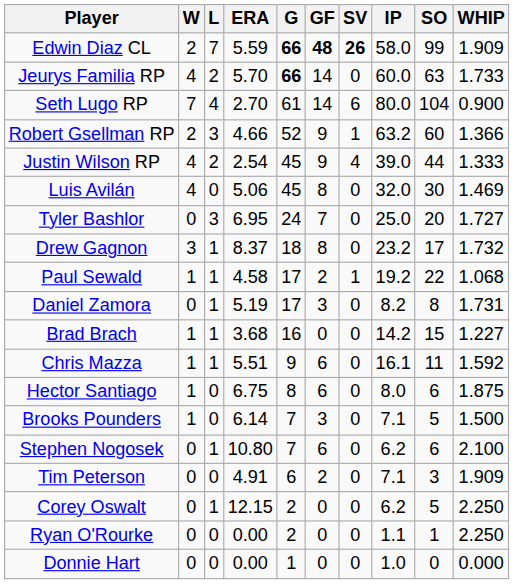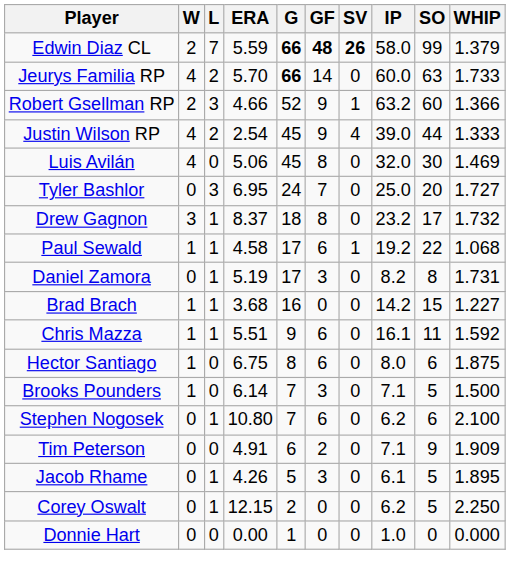(481, 47) 1.909 -> (477, 47) 1.379
- row: (92, 104)
(322, 276) 2 -> (322, 248) 6
(434, 477) 3 -> (432, 448) 9
+ row: (92, 477)
- row: (92, 534)
